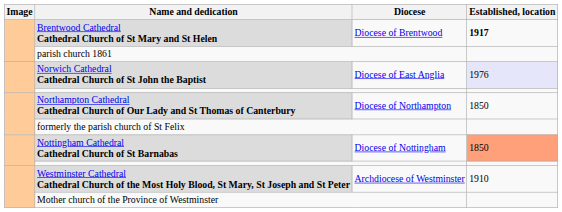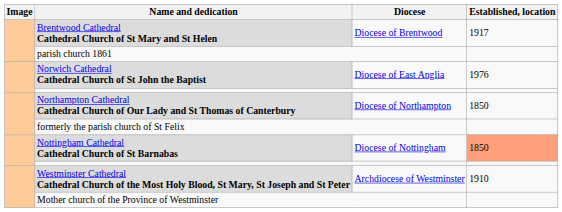(479, 33) bold -> (479, 33) normal
(479, 75) lavender background -> (479, 75) no background
